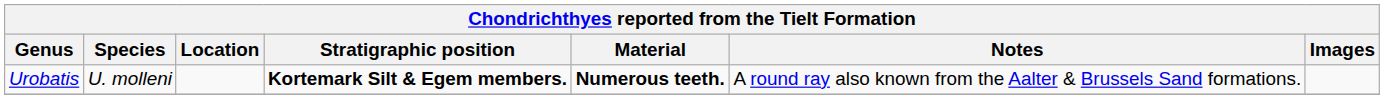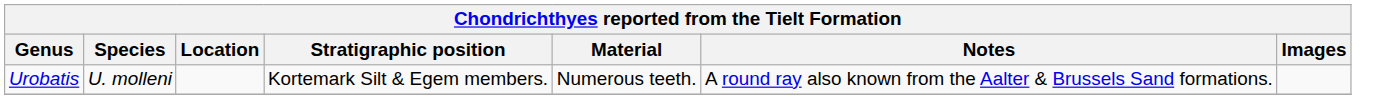(417, 79) bold -> (408, 79) normal
(650, 79) bold -> (627, 79) normal
